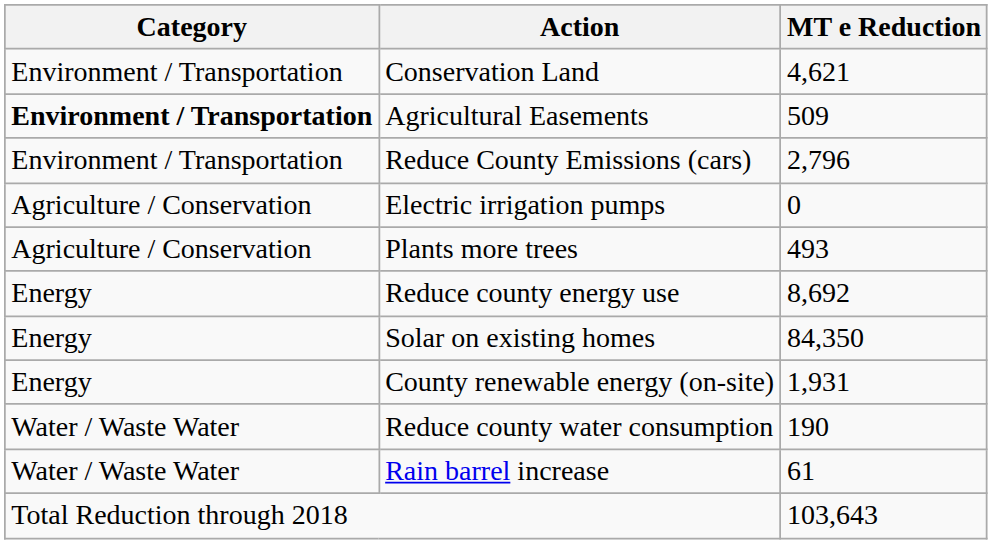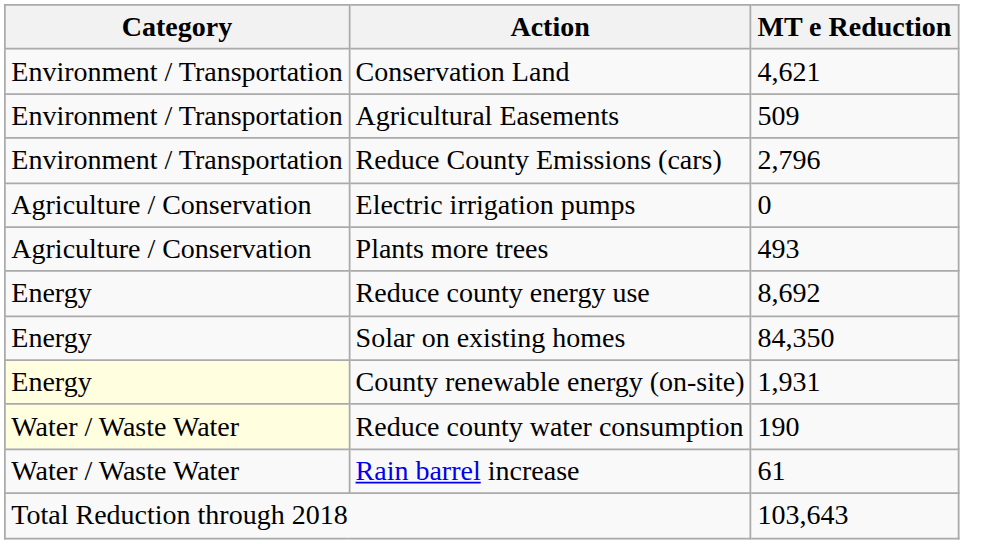(192, 115) bold -> (177, 115) normal
(52, 381) no background -> (52, 381) lightyellow background
(125, 426) no background -> (125, 426) lightyellow background
